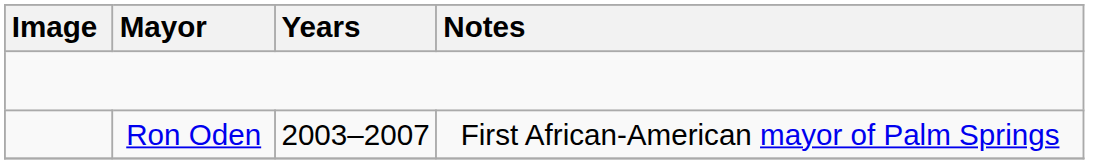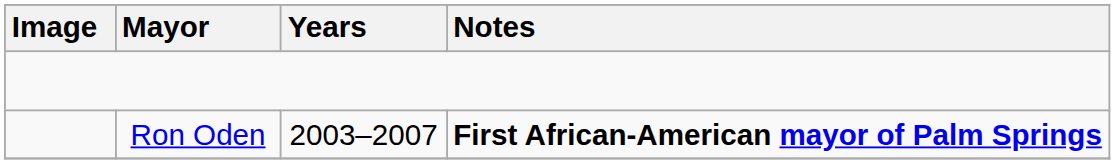(760, 134) normal -> (778, 134) bold
